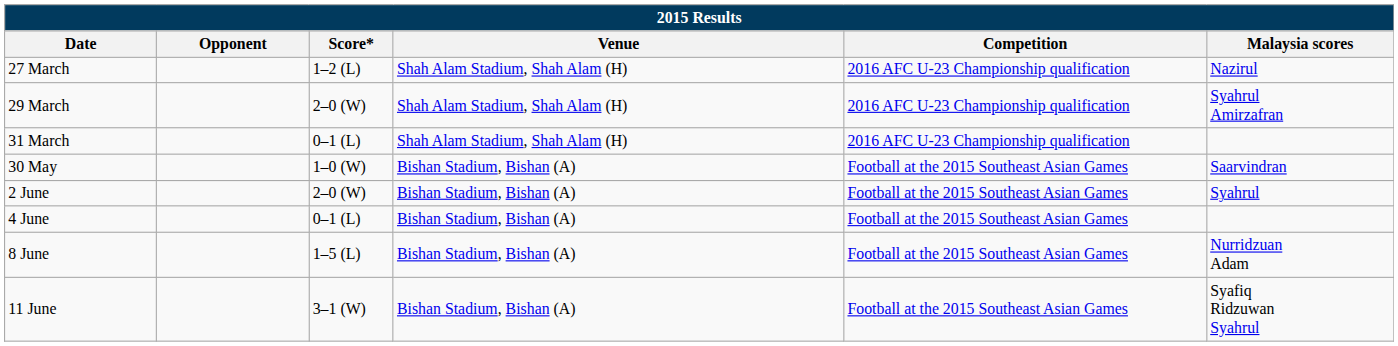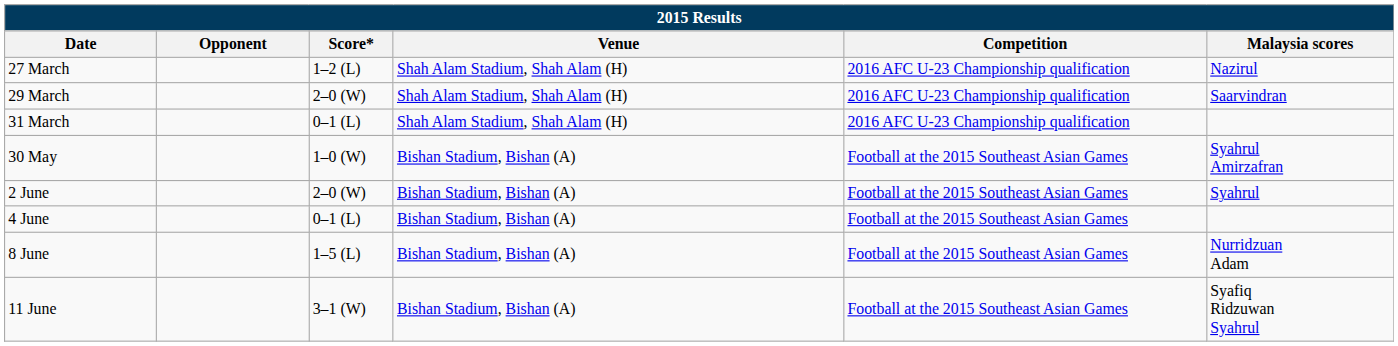(1247, 105) Syahrul Amirzafran -> (1248, 96) Saarvindran
(1248, 167) Saarvindran -> (1247, 157) Syahrul Amirzafran
